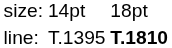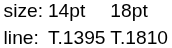(139, 37) bold -> (139, 37) normal
